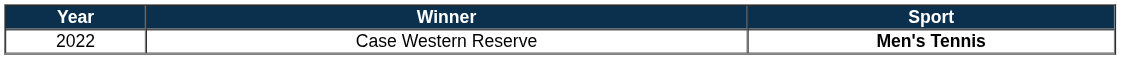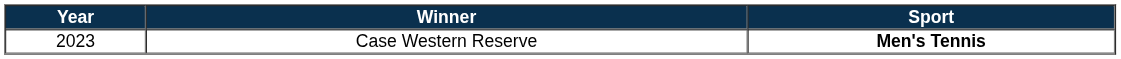(75, 41) 2022 -> (75, 41) 2023
